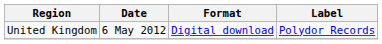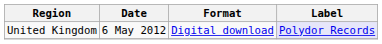(327, 30) no background -> (327, 30) lavender background
